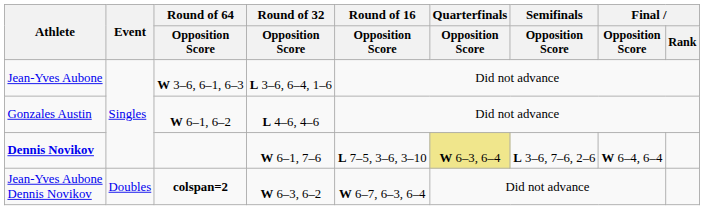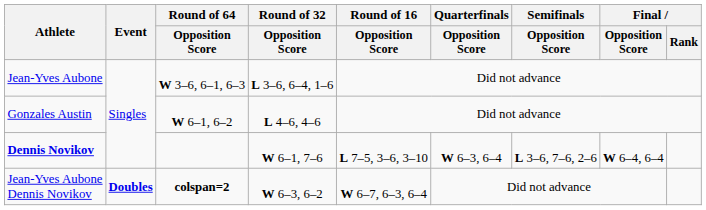(470, 158) khaki background -> (471, 158) no background
(130, 187) normal -> (131, 187) bold
